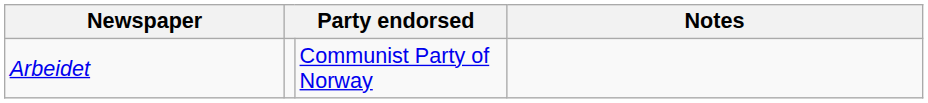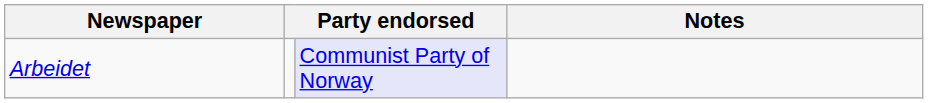(394, 68) no background -> (394, 68) lavender background
